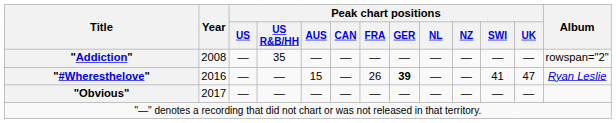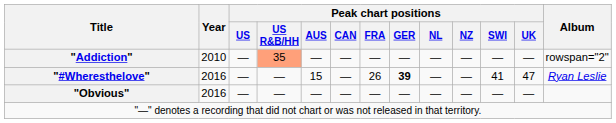(214, 58) 2008 -> (214, 58) 2010
(279, 58) no background -> (279, 58) lightsalmon background
(214, 93) 2017 -> (214, 93) 2016
